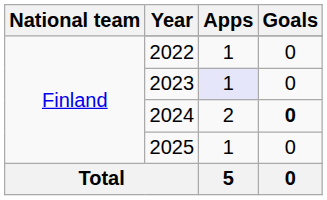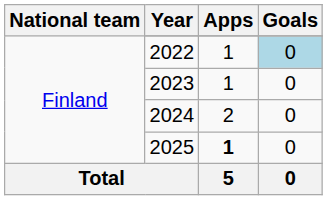(290, 52) no background -> (290, 52) lightblue background
(228, 83) lavender background -> (228, 83) no background
(290, 115) bold -> (290, 115) normal
(228, 147) normal -> (228, 147) bold
